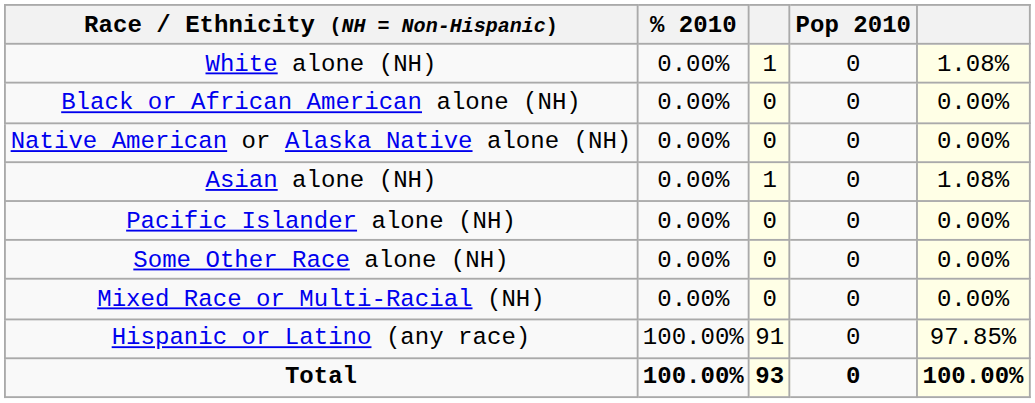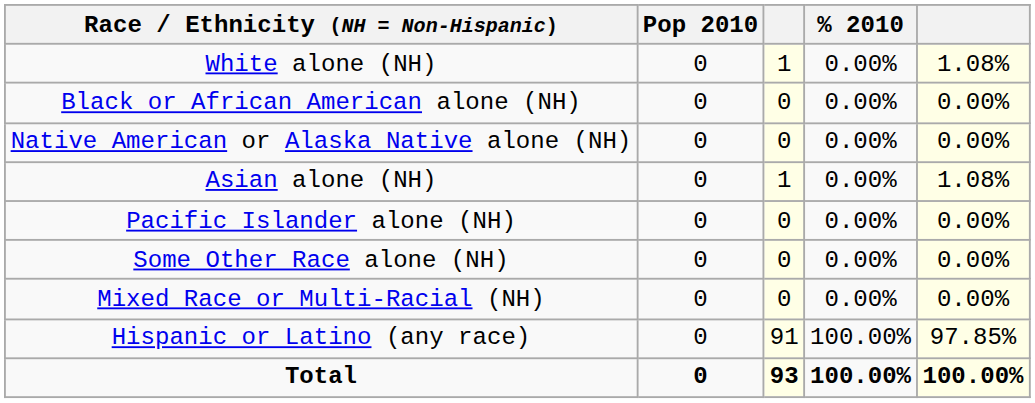columns swapped: (853, 25) <-> (693, 25)
